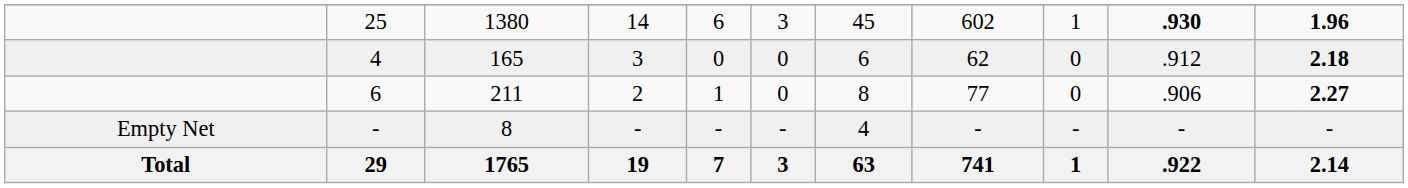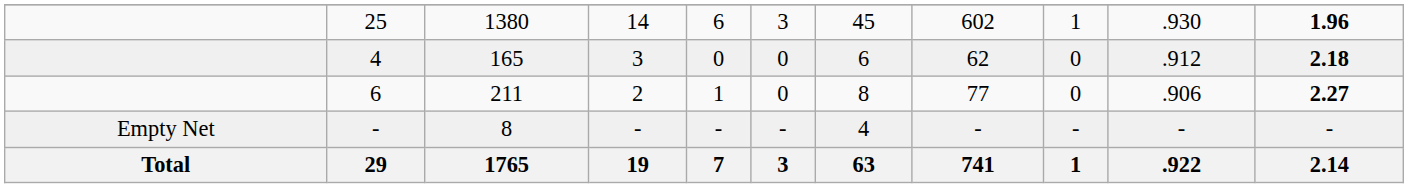(1182, 22) bold -> (1182, 22) normal
